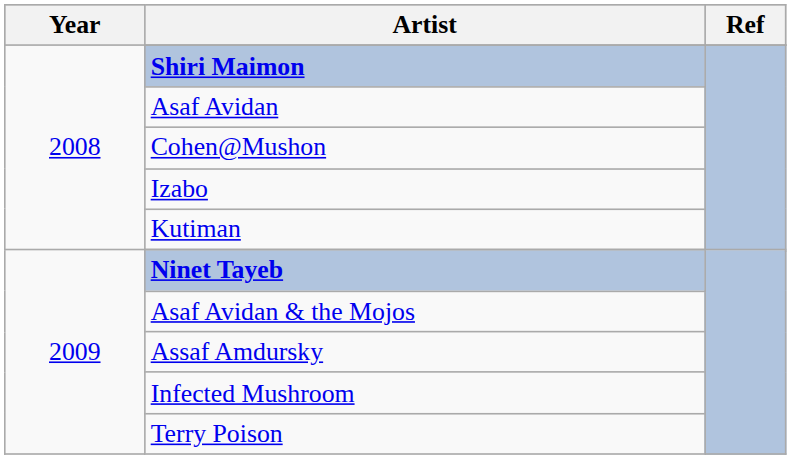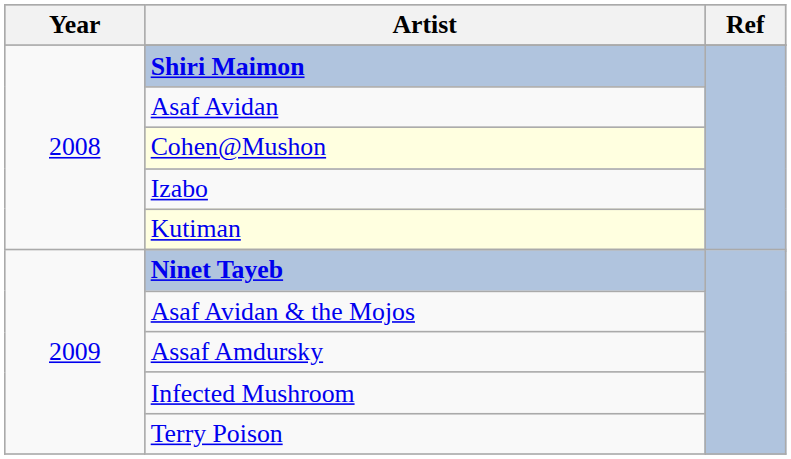(238, 147) no background -> (238, 147) lightyellow background
(196, 229) no background -> (196, 229) lightyellow background
